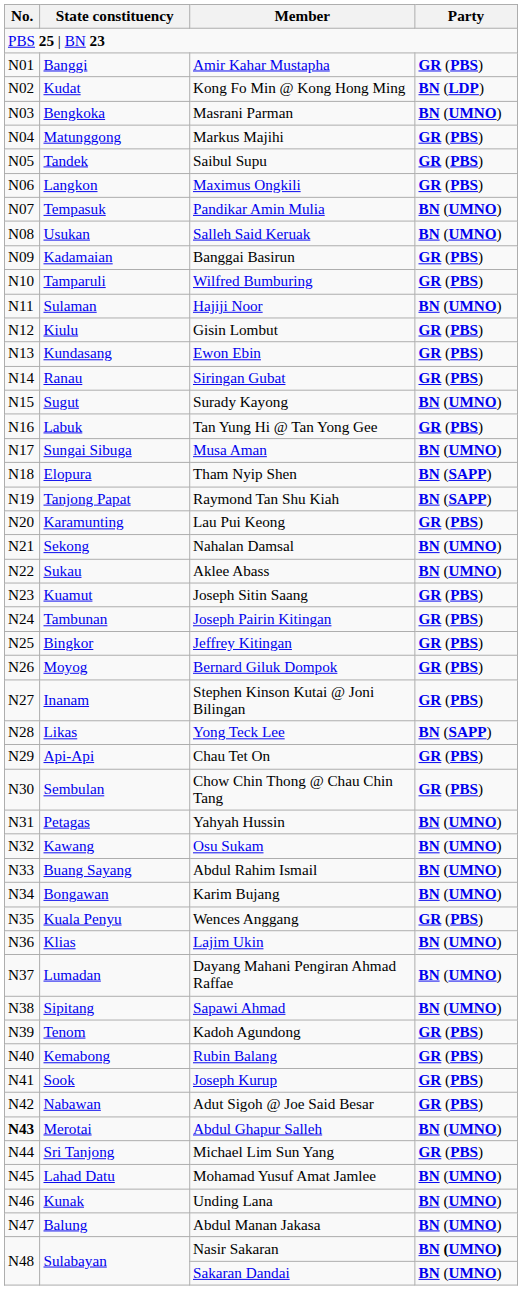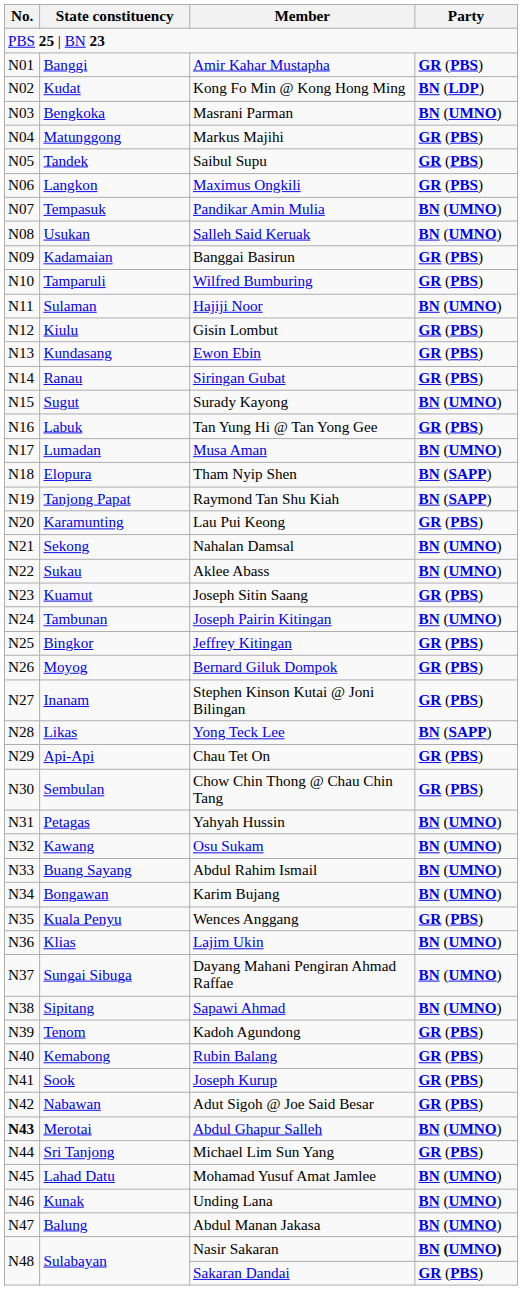(88, 450) Sungai Sibuga -> (72, 450) Lumadan
(451, 619) GR (PBS) -> (460, 619) BN (UMNO)
(72, 975) Lumadan -> (88, 975) Sungai Sibuga
(460, 1273) BN (UMNO) -> (451, 1273) GR (PBS)
